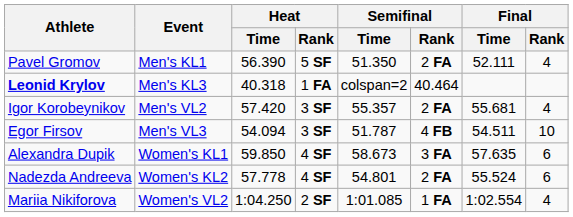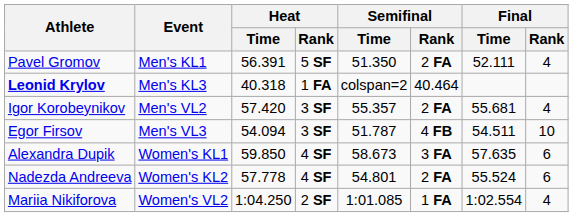(263, 62) 56.390 -> (263, 62) 56.391
